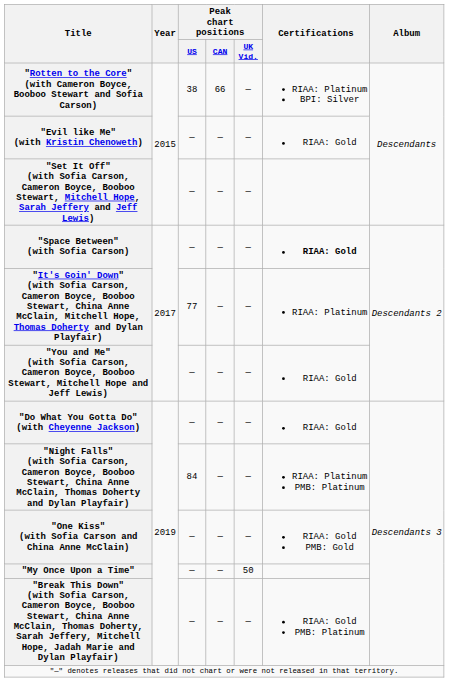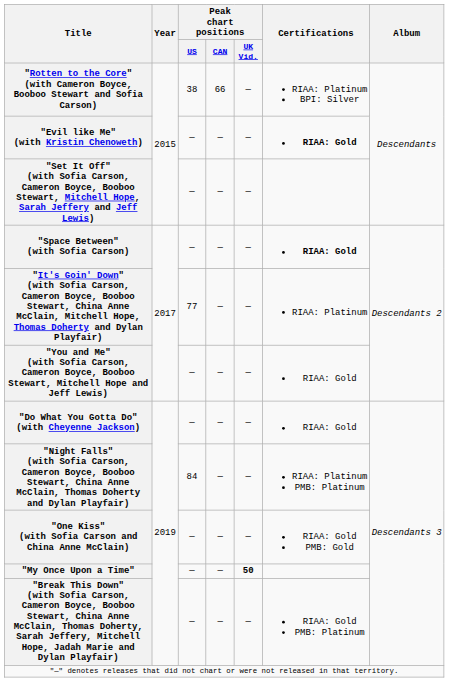(316, 143) normal -> (316, 143) bold
(248, 571) normal -> (248, 571) bold
